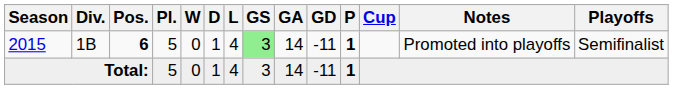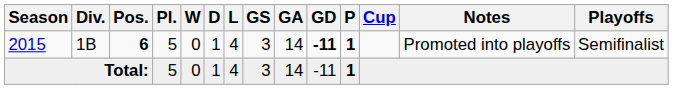(266, 44) lightgreen background -> (266, 44) no background
(325, 44) normal -> (325, 44) bold
